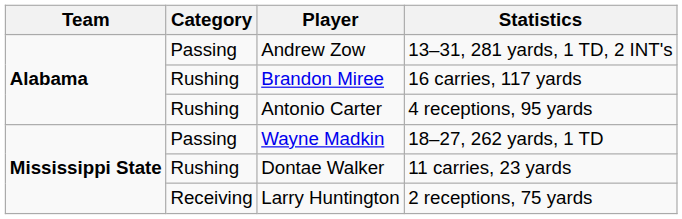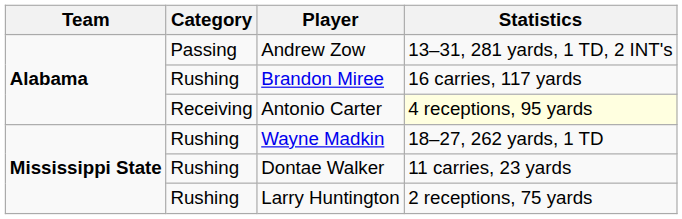(205, 109) Rushing -> (211, 109) Receiving
(500, 109) no background -> (500, 109) lightyellow background
(204, 138) Passing -> (205, 138) Rushing
(211, 198) Receiving -> (205, 198) Rushing
